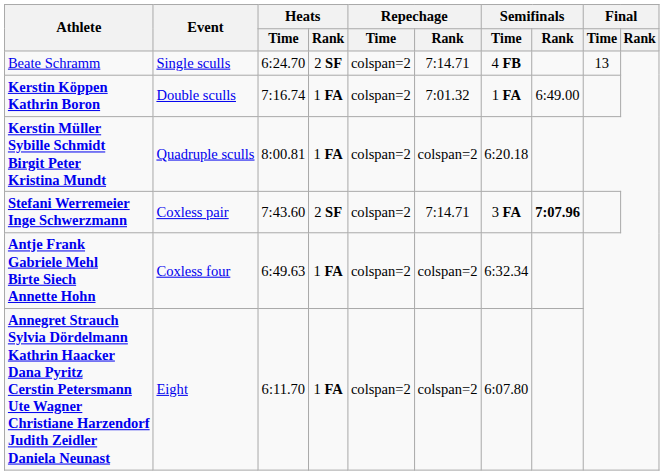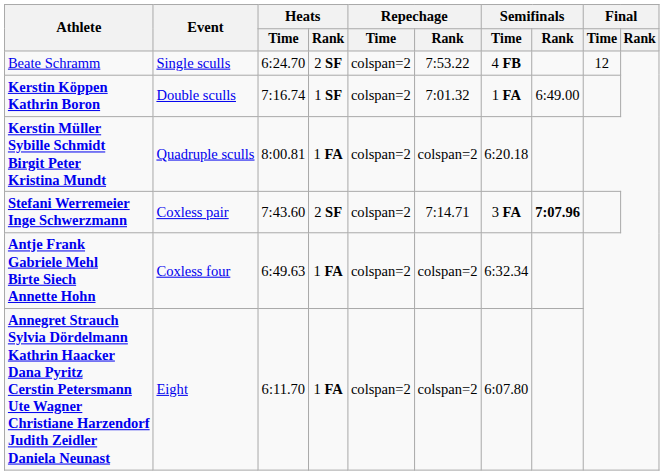(448, 63) 7:14.71 -> (448, 63) 7:53.22
(602, 63) 13 -> (602, 63) 12
(328, 96) 1 FA -> (328, 96) 1 SF
